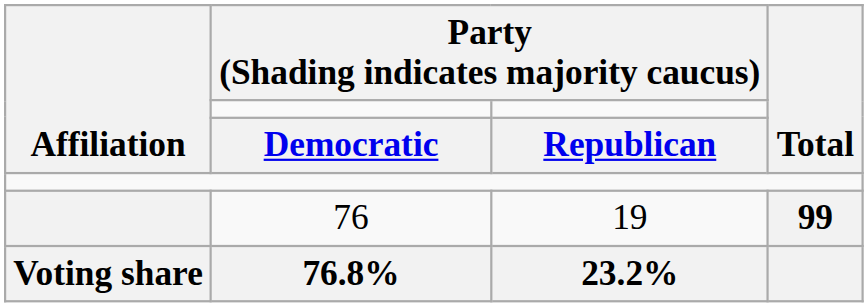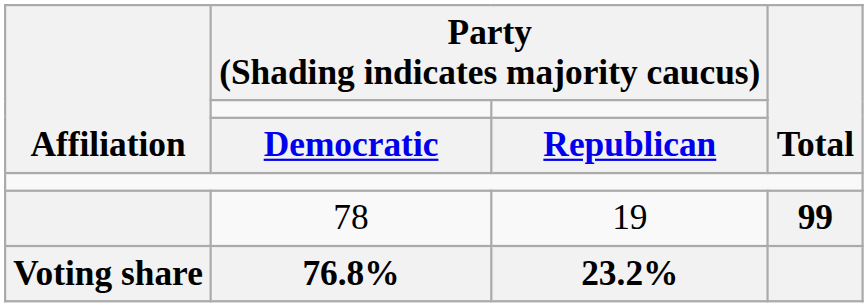(351, 217) 76 -> (351, 217) 78
